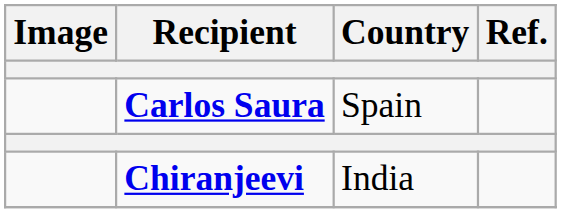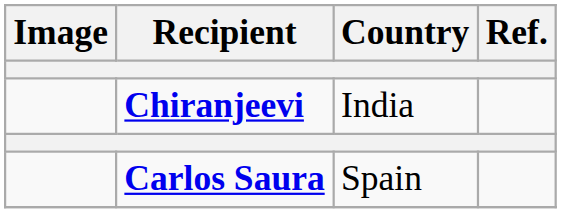rows swapped: (225, 105) <-> (214, 178)
